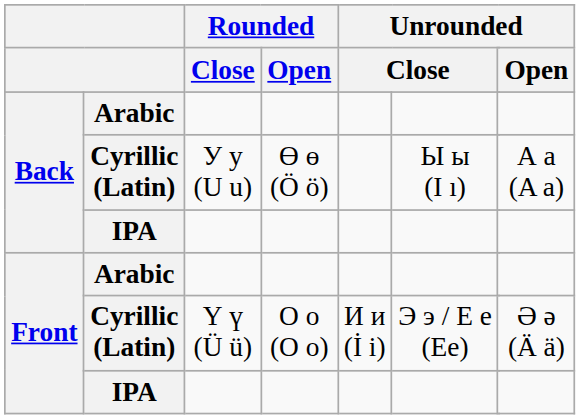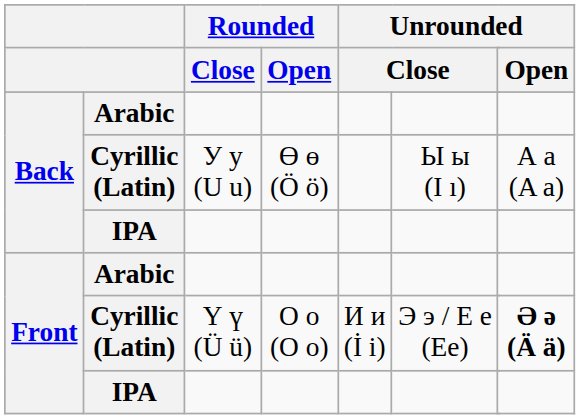(536, 332) normal -> (536, 332) bold
